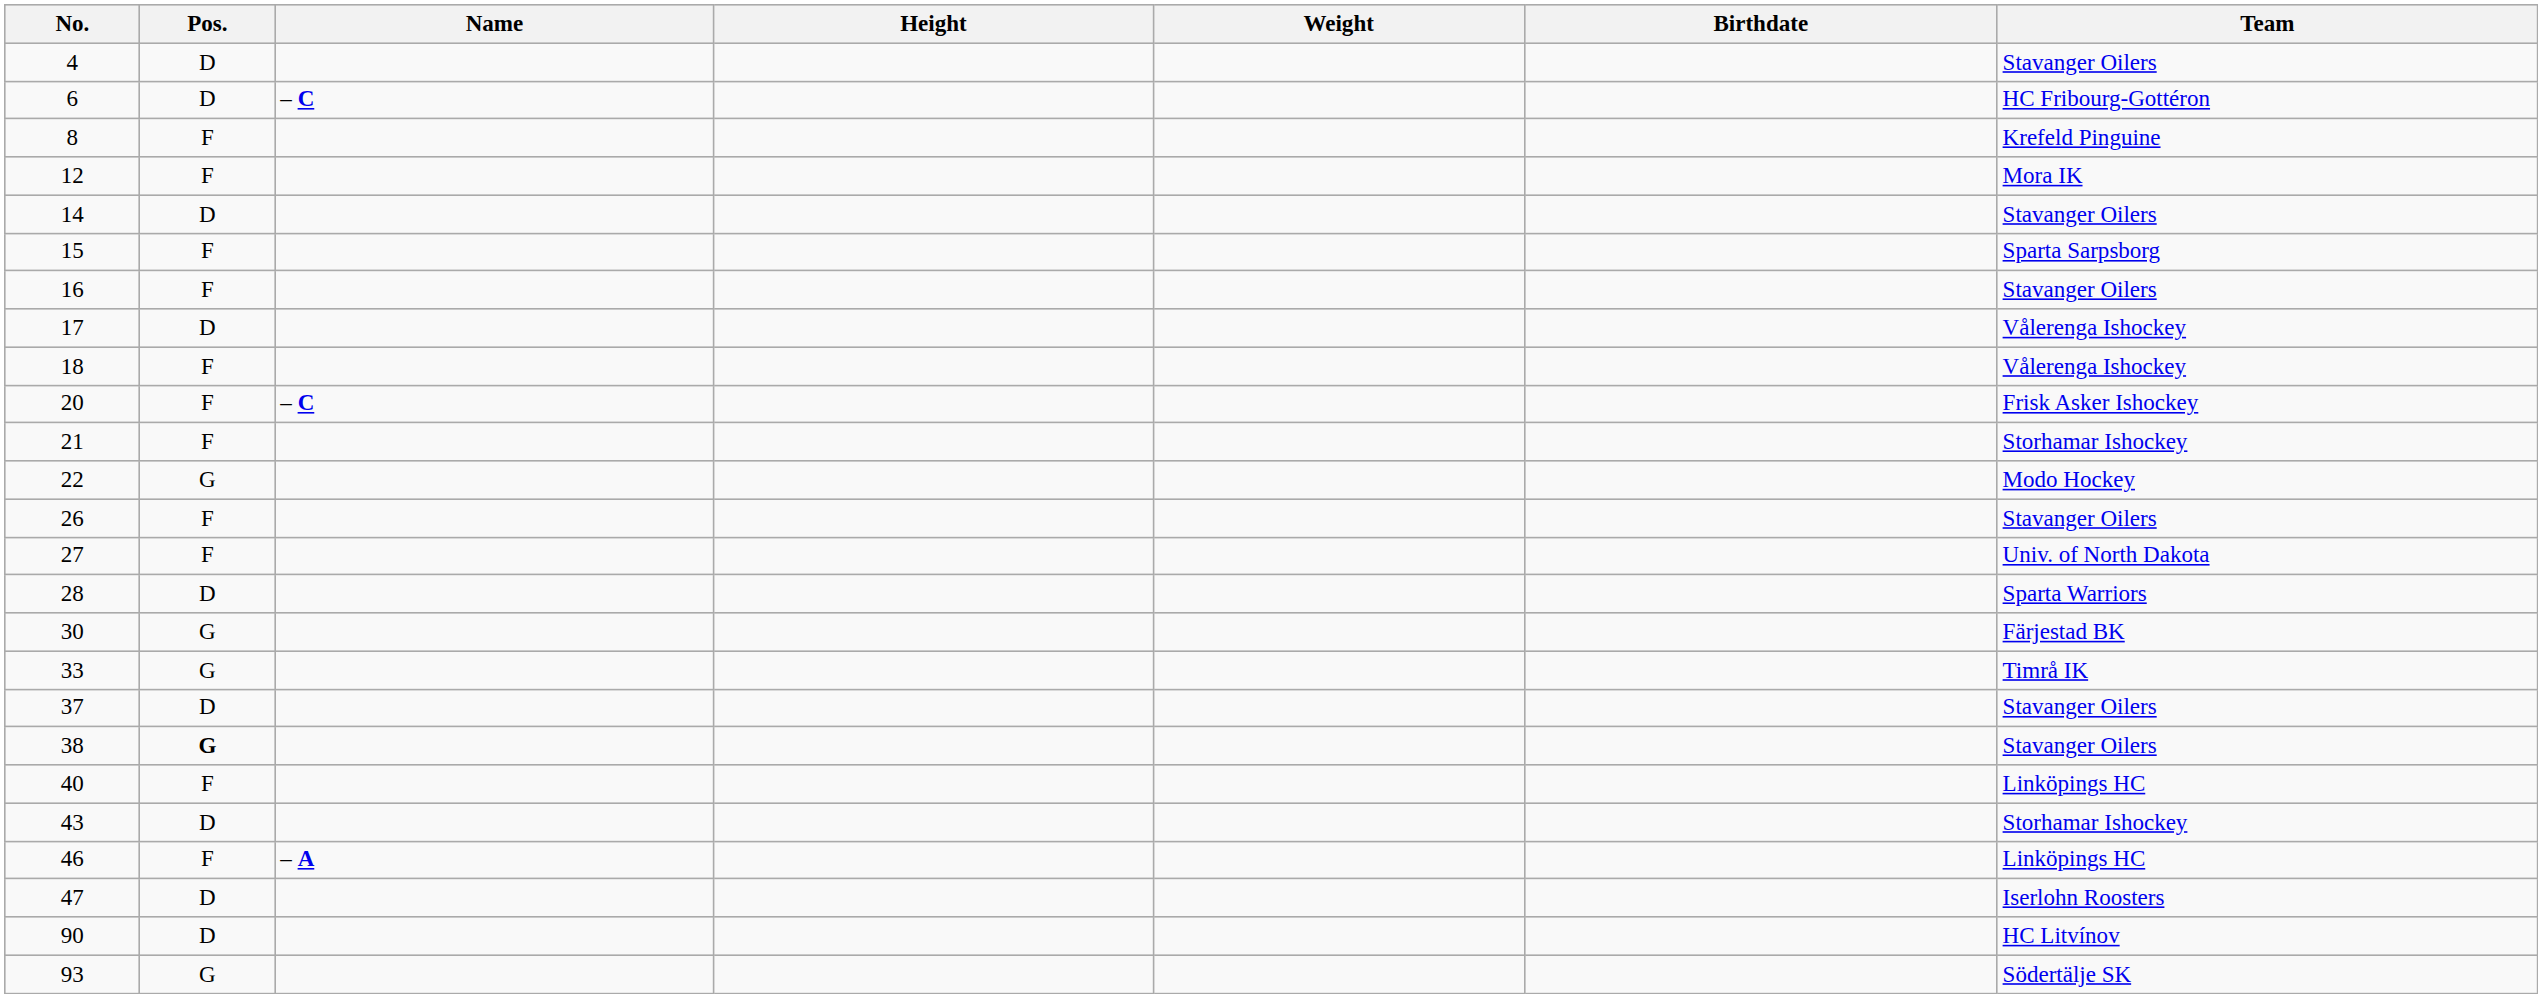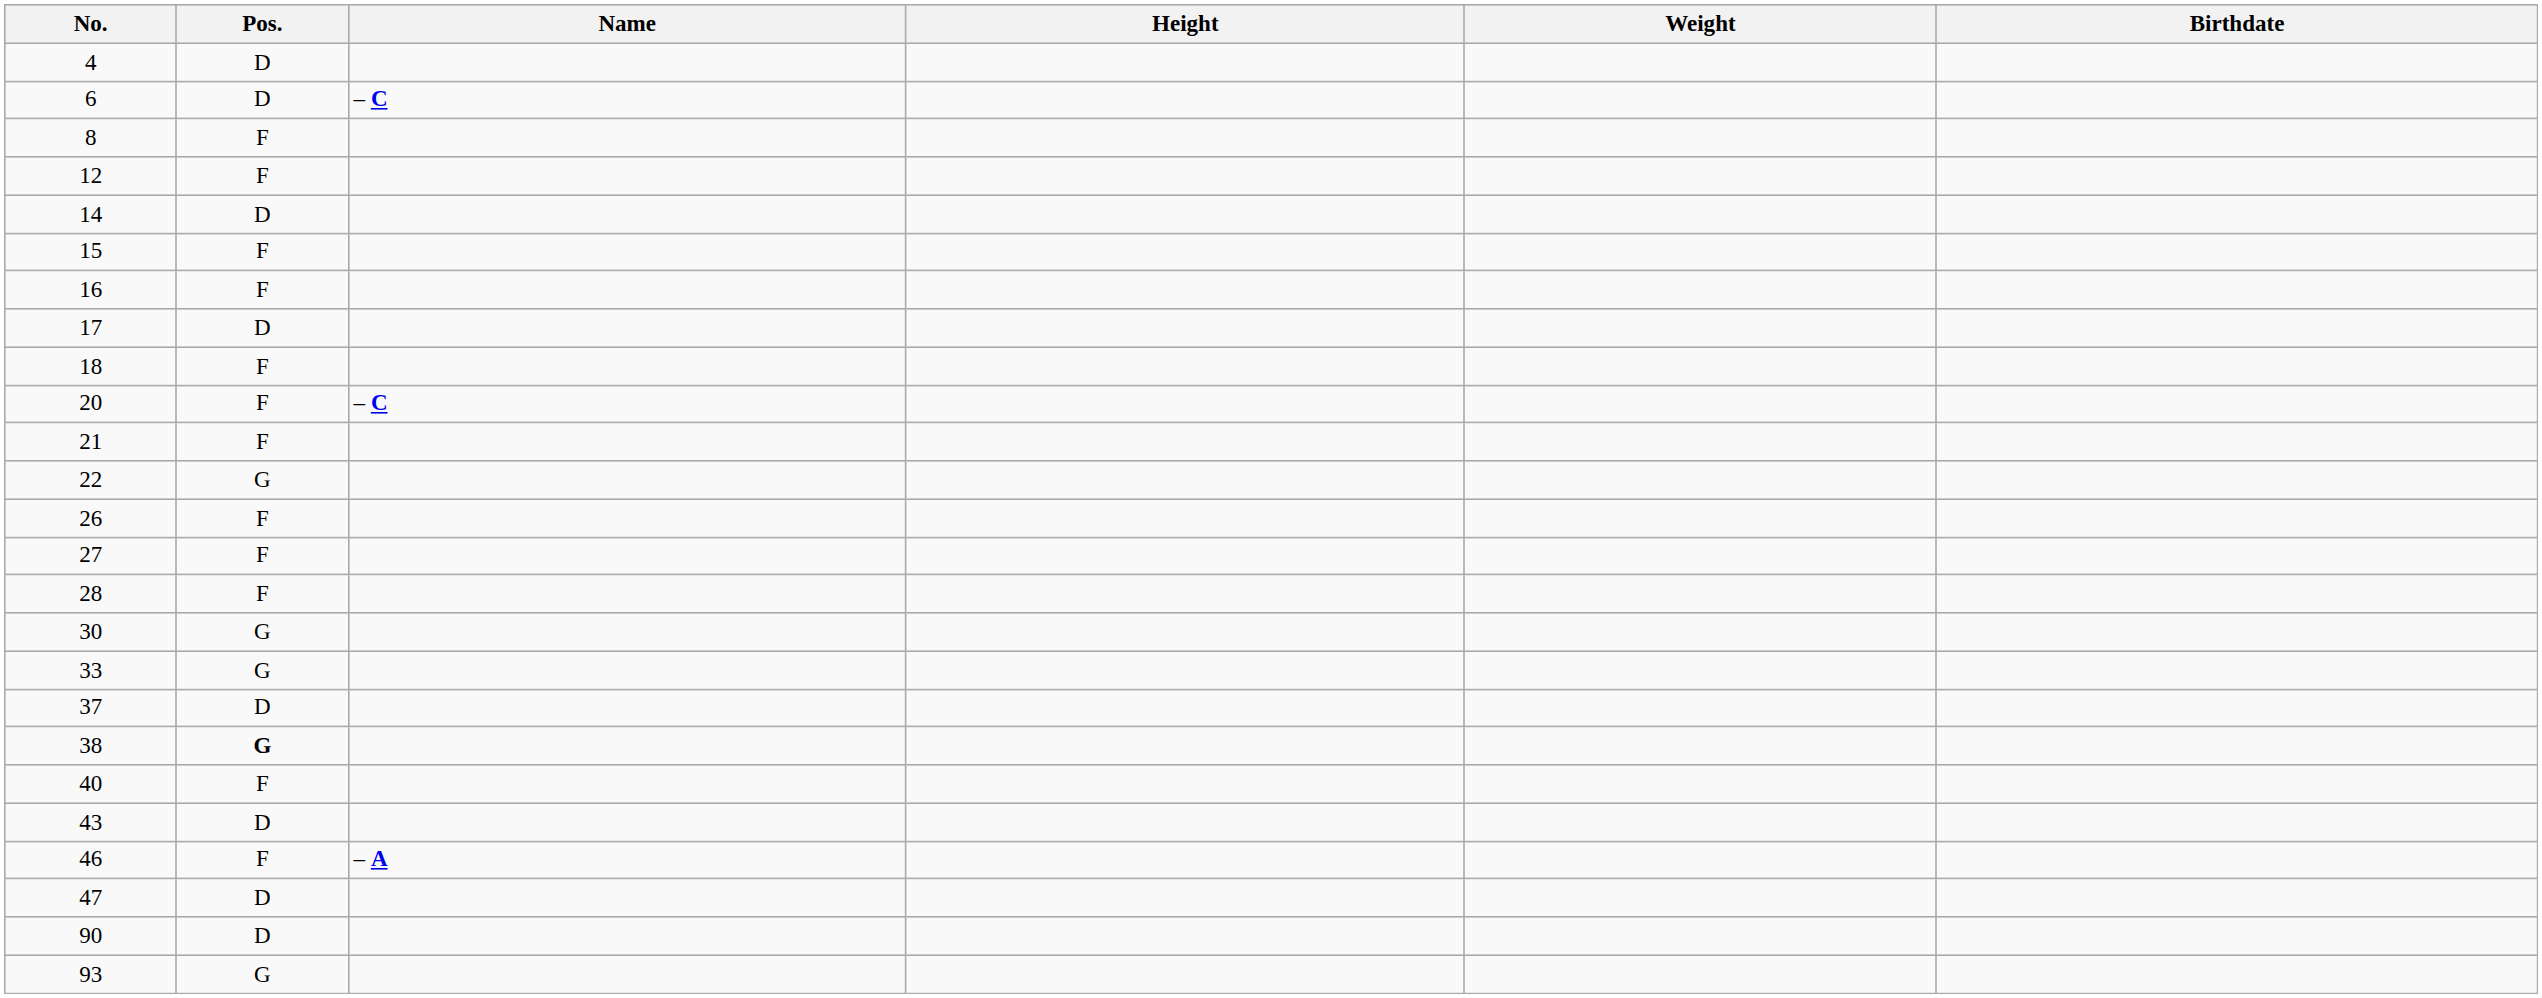- column: (2267, 23)
(207, 593) D -> (262, 593) F
